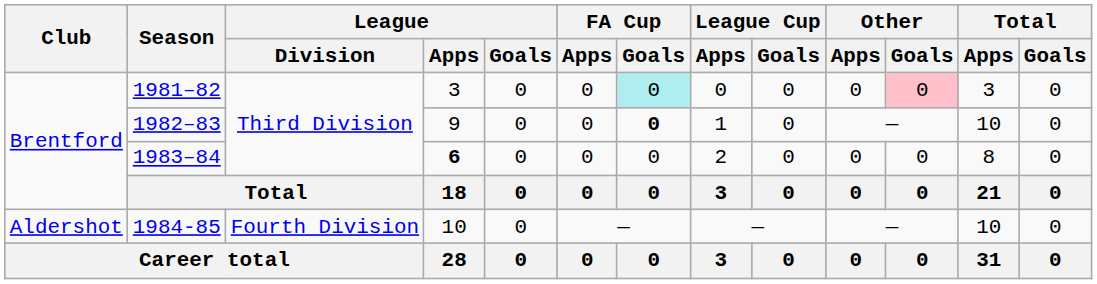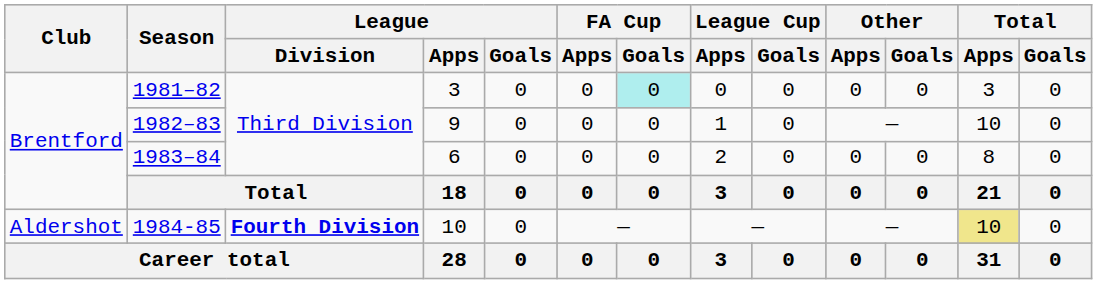(922, 90) pink background -> (922, 90) no background
(654, 124) bold -> (654, 124) normal
(454, 158) bold -> (454, 158) normal
(325, 227) normal -> (325, 227) bold
(989, 227) no background -> (989, 227) khaki background
